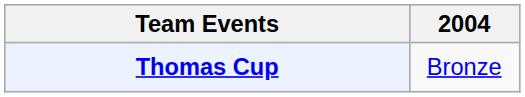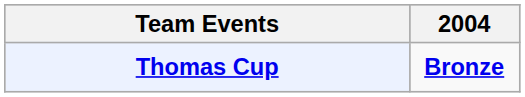(464, 67) normal -> (464, 67) bold
